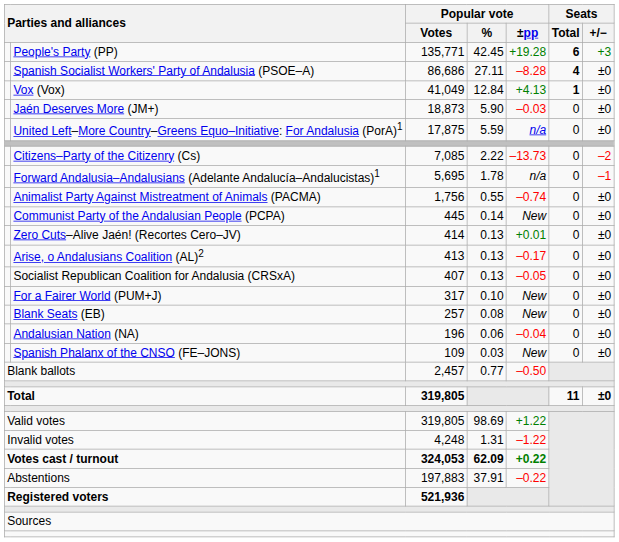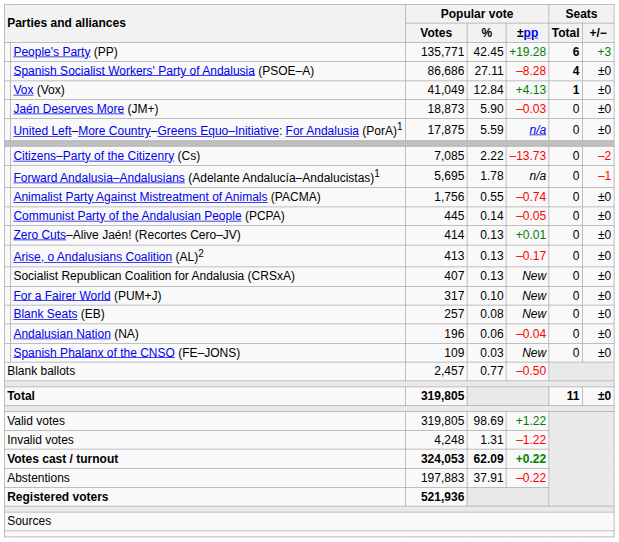(534, 216) New -> (531, 216) –0.05
(531, 276) –0.05 -> (534, 276) New
